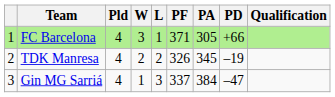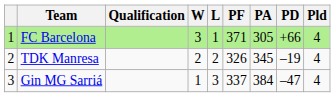columns swapped: (118, 15) <-> (289, 15)
